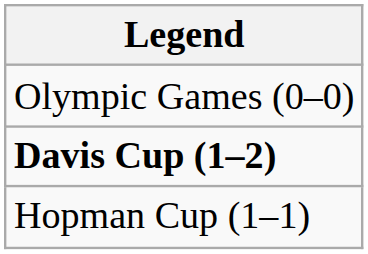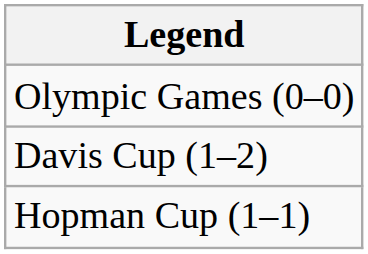(145, 155) bold -> (141, 155) normal
